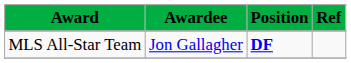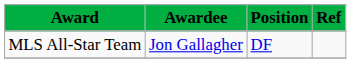(262, 44) bold -> (261, 44) normal
